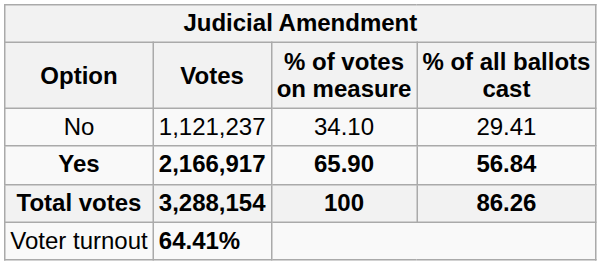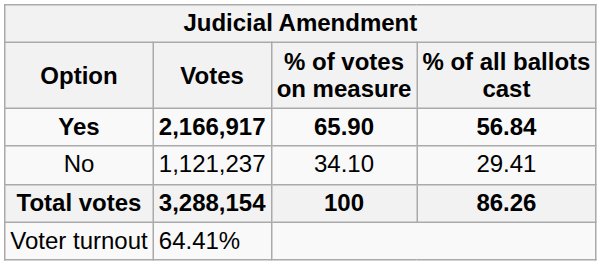rows swapped: (79, 164) <-> (79, 126)
(199, 240) bold -> (199, 240) normal
